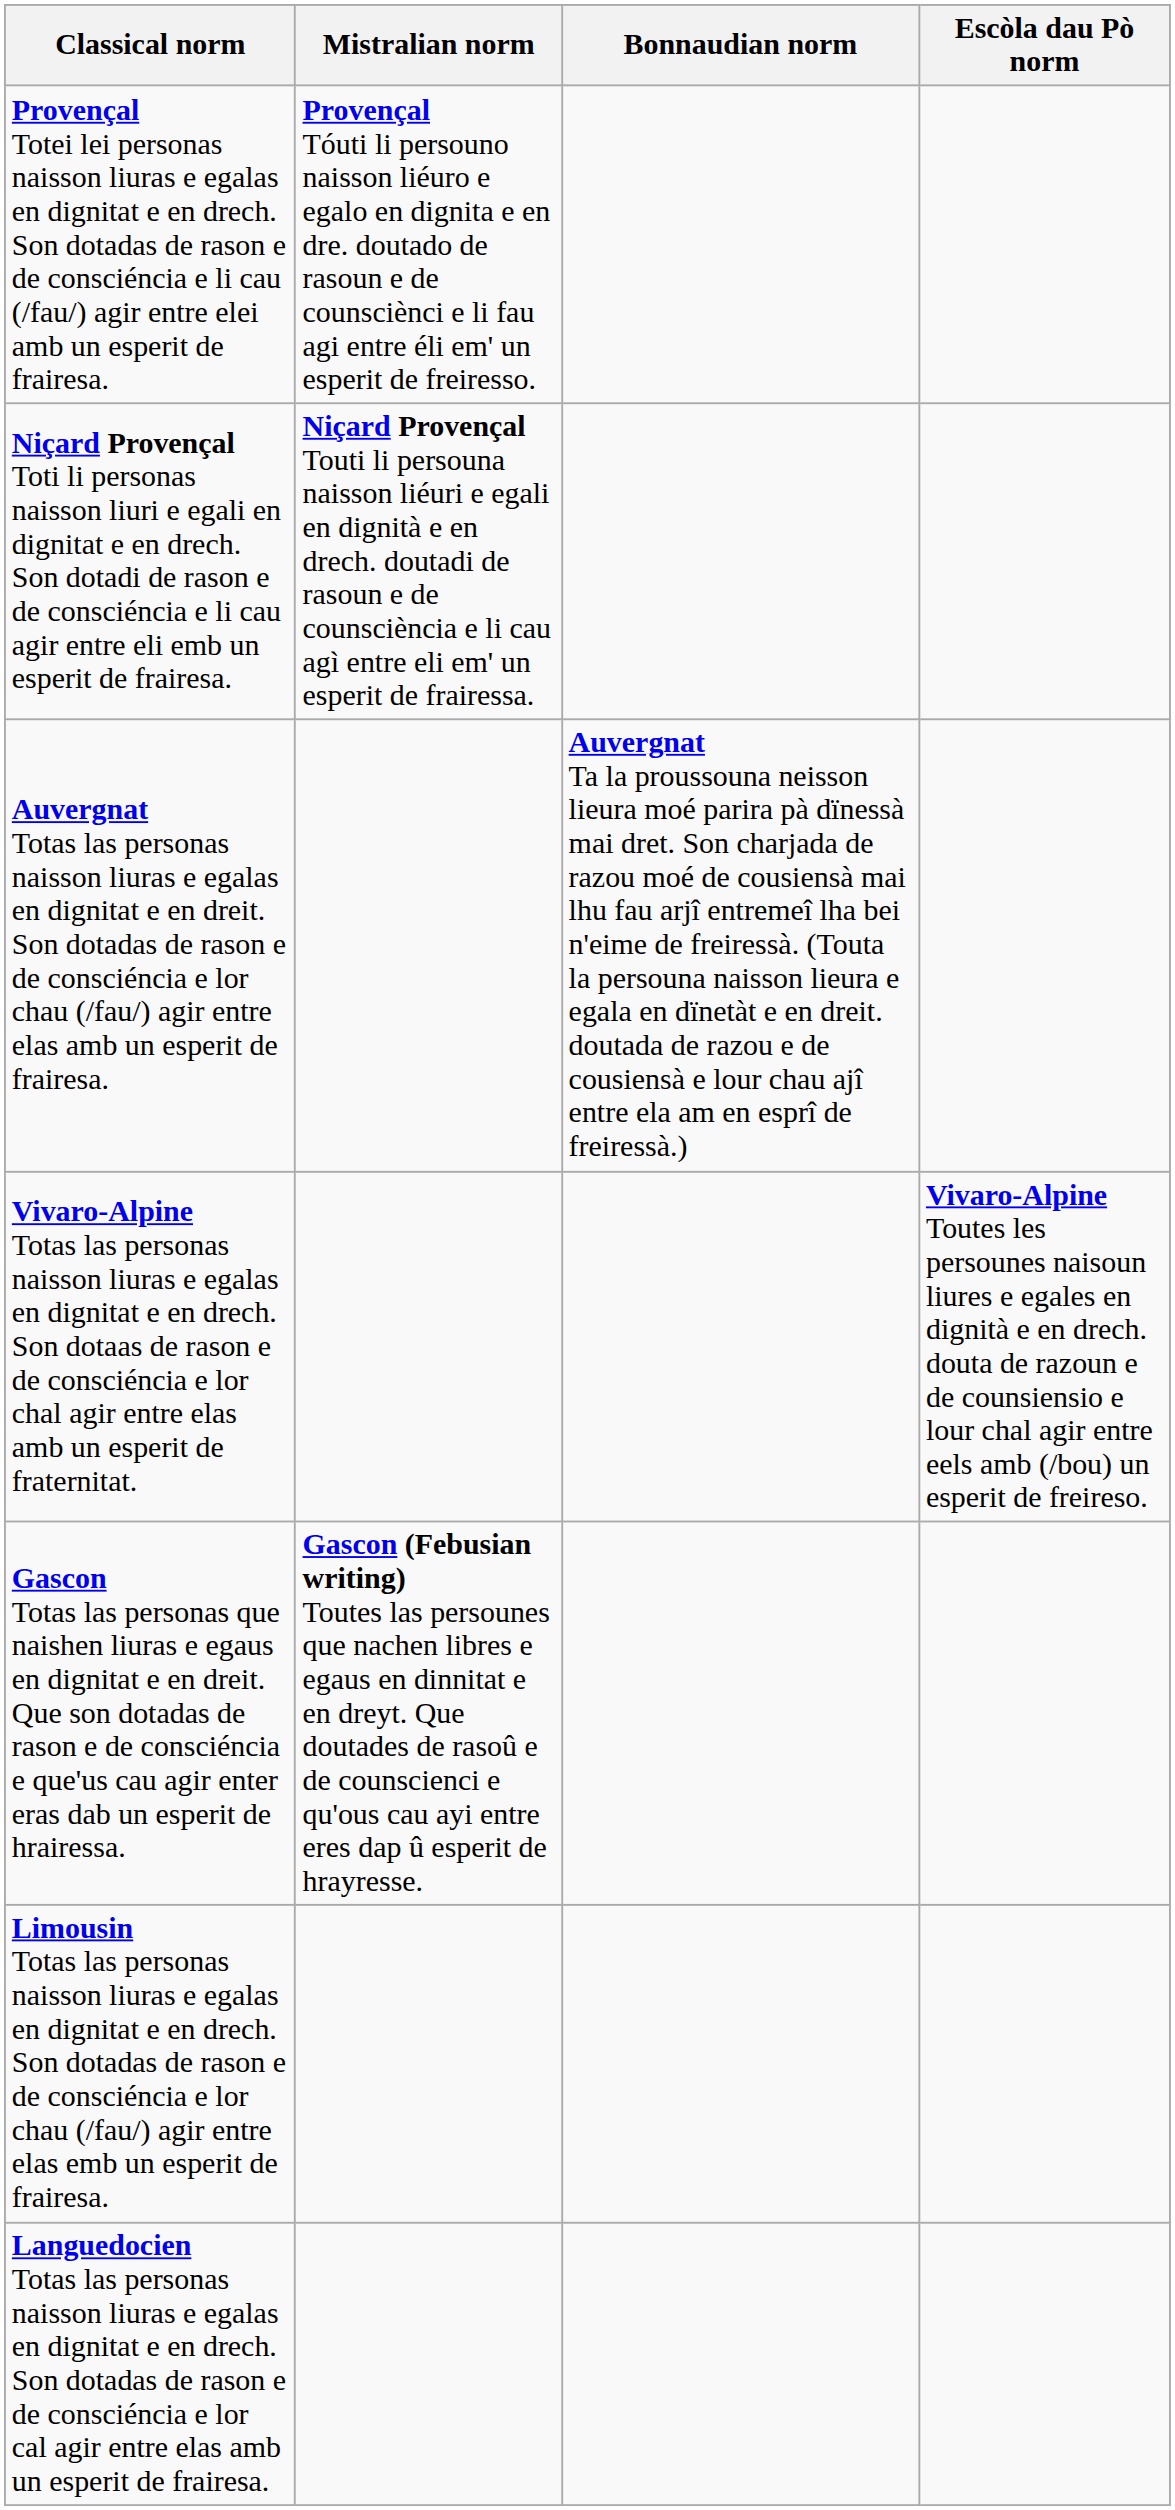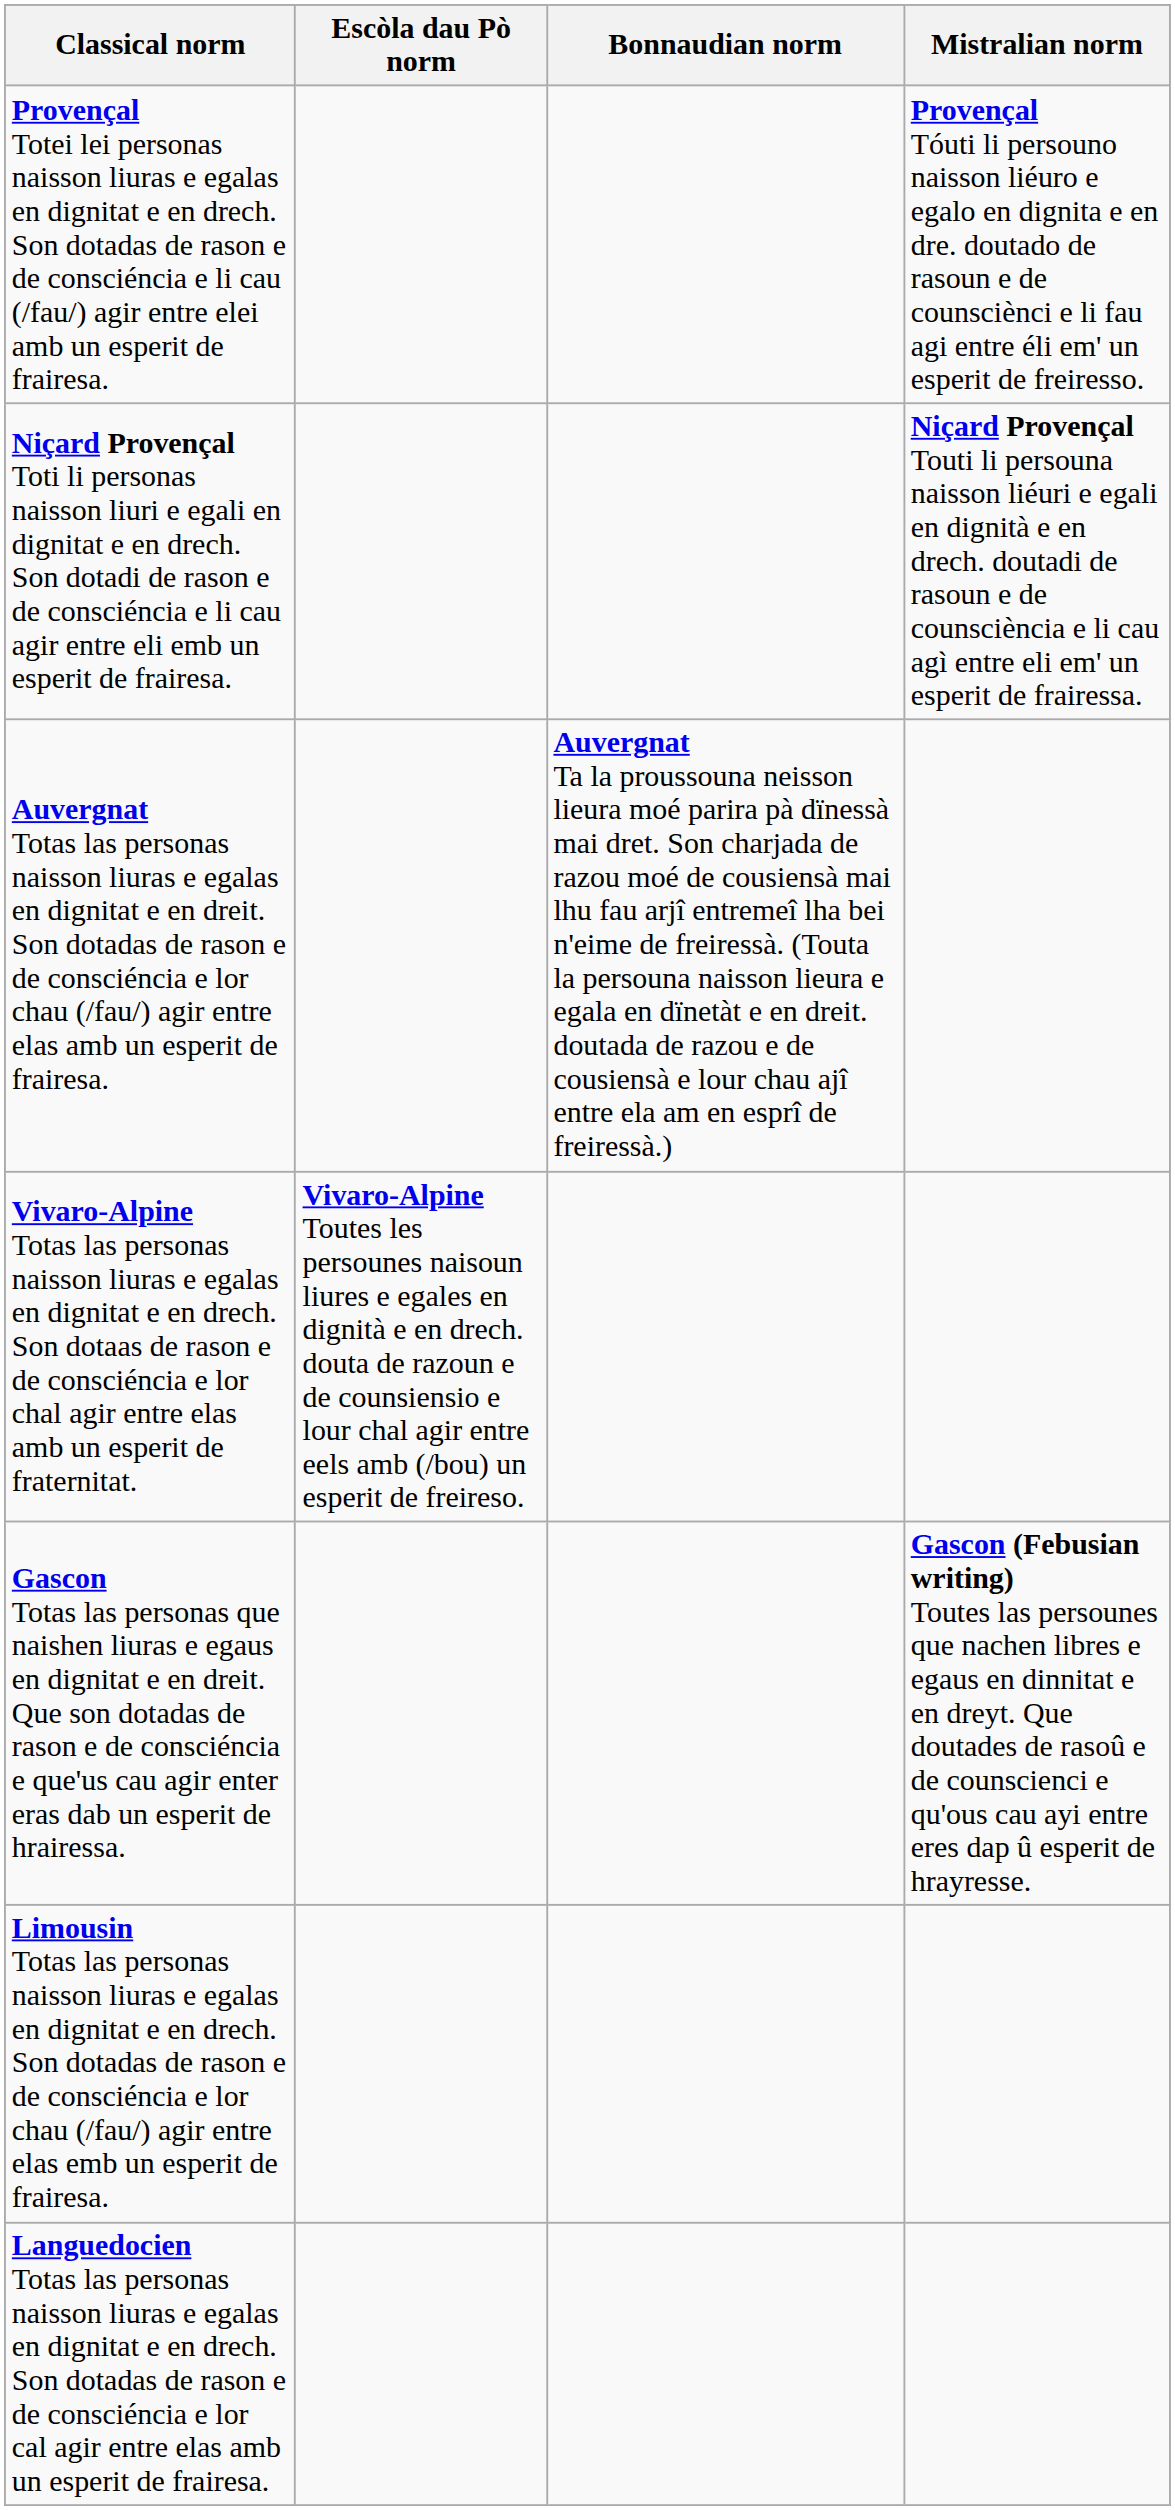columns swapped: (429, 45) <-> (1044, 45)
